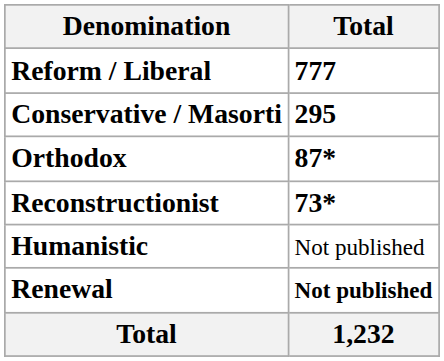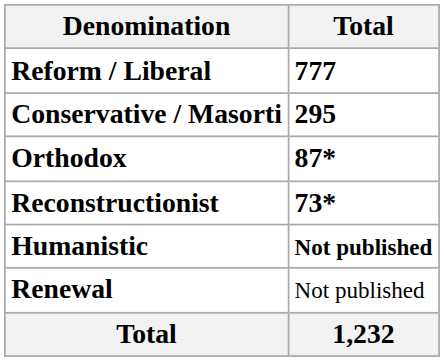(360, 247) normal -> (363, 245) bold
(363, 289) bold -> (360, 291) normal
